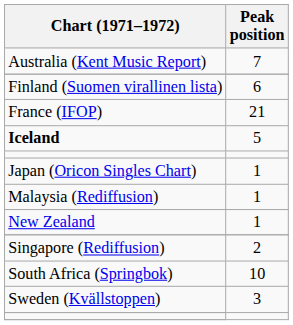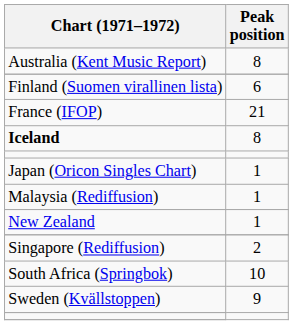(257, 61) 7 -> (257, 61) 8
(257, 138) 5 -> (257, 138) 8
(257, 299) 3 -> (257, 299) 9
